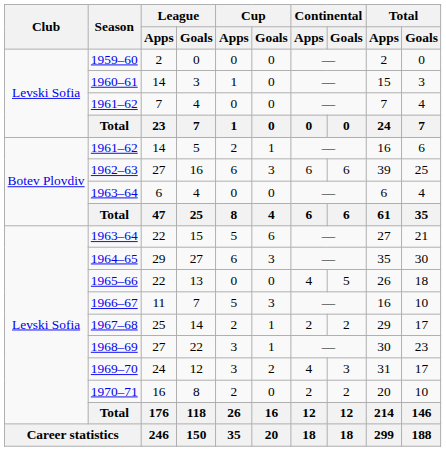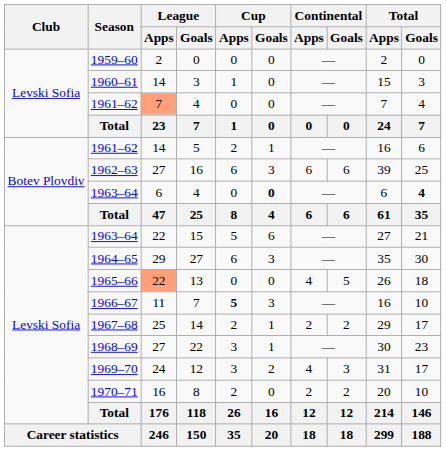(159, 104) no background -> (159, 104) lightsalmon background
(271, 192) normal -> (271, 192) bold
(421, 192) normal -> (421, 192) bold
(159, 280) no background -> (159, 280) lightsalmon background
(234, 303) normal -> (234, 303) bold
